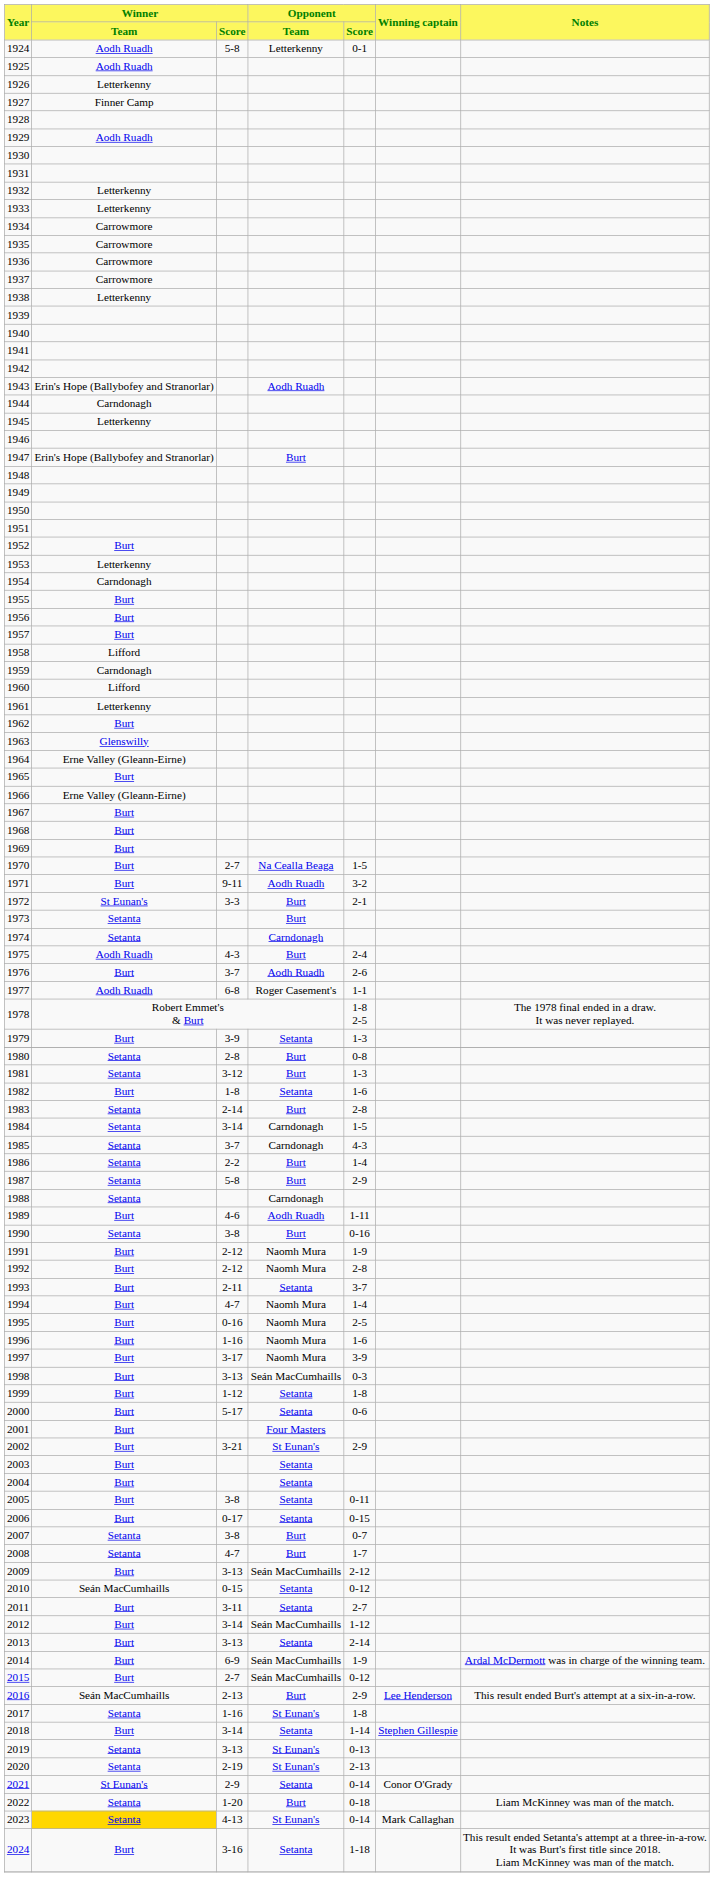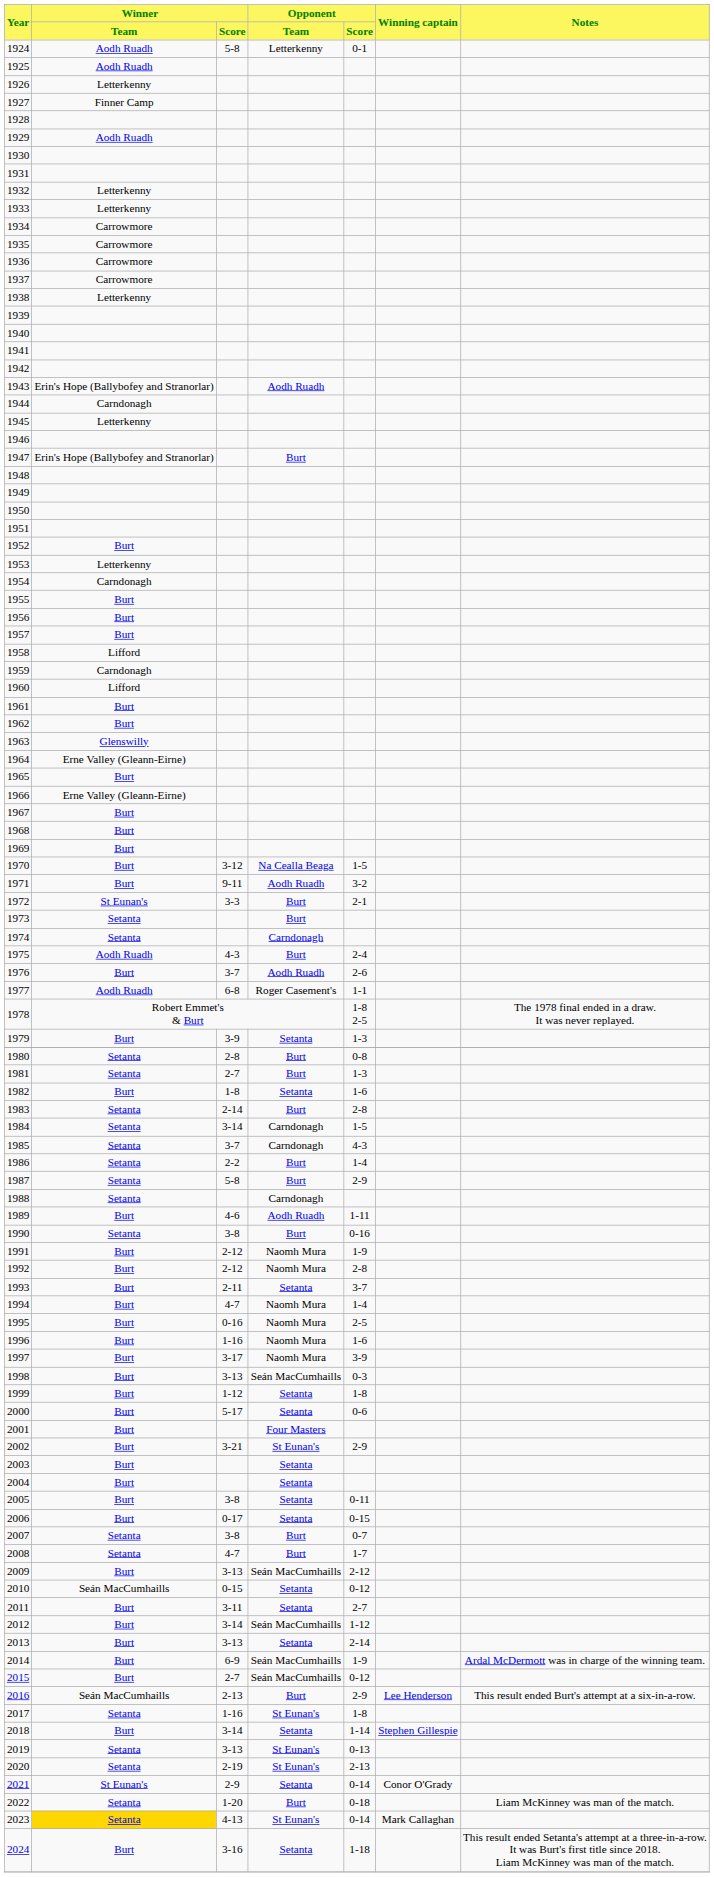(124, 706) Letterkenny -> (124, 706) Burt
(232, 865) 2-7 -> (232, 865) 3-12
(232, 1073) 3-12 -> (232, 1073) 2-7
